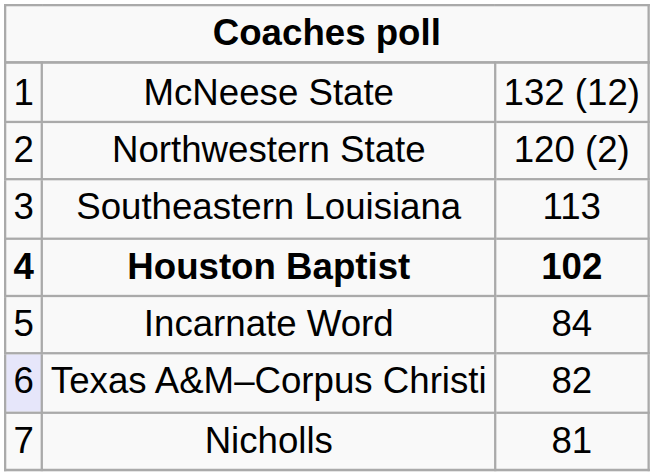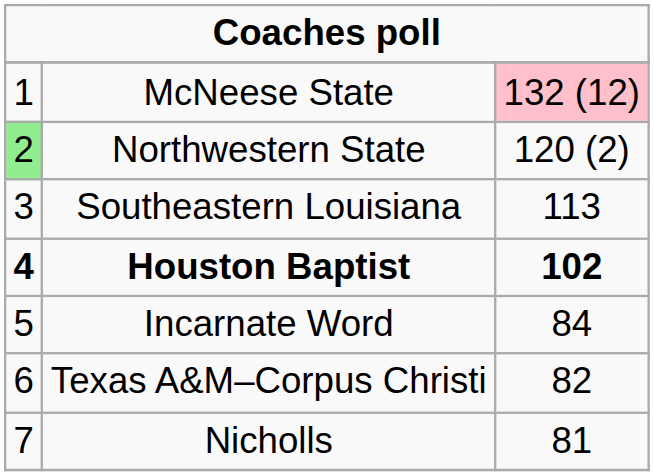(572, 91) no background -> (572, 91) pink background
(24, 149) no background -> (24, 149) lightgreen background
(24, 382) lavender background -> (24, 382) no background
